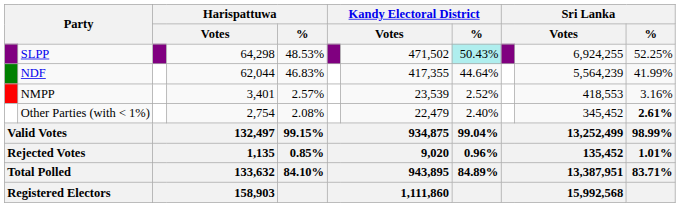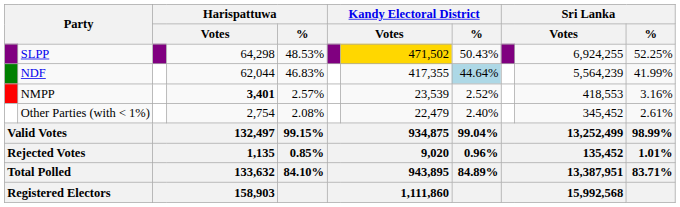(429, 53) no background -> (429, 53) gold background
(479, 53) paleturquoise background -> (479, 53) no background
(479, 73) no background -> (479, 73) lightblue background
(261, 93) normal -> (261, 93) bold
(655, 113) bold -> (656, 113) normal
